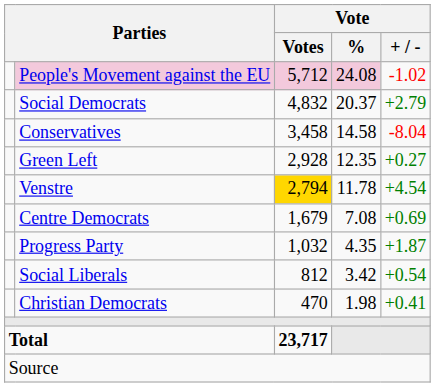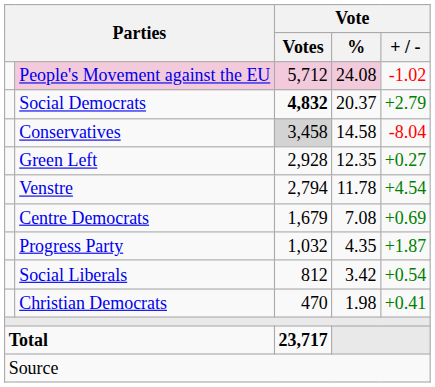(308, 103) normal -> (308, 103) bold
(308, 132) no background -> (308, 132) lightgrey background
(308, 189) gold background -> (308, 189) no background
